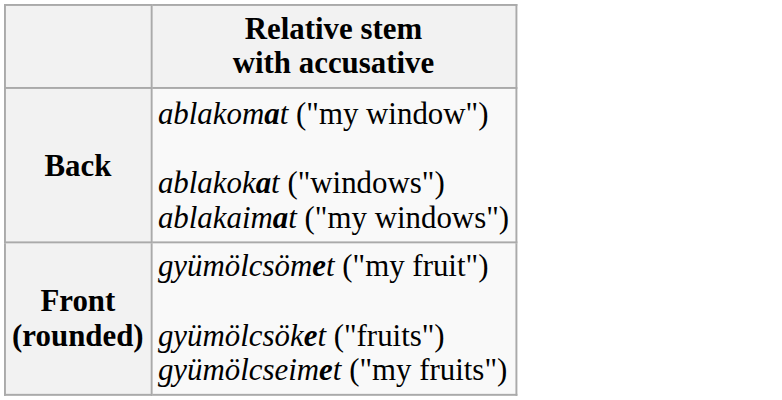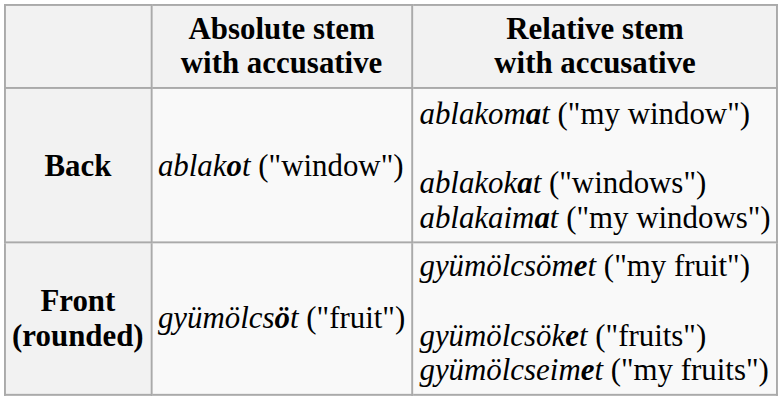+ column: (282, 46)
